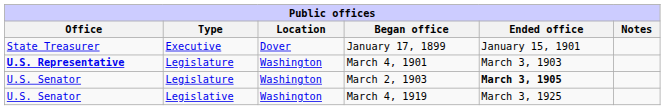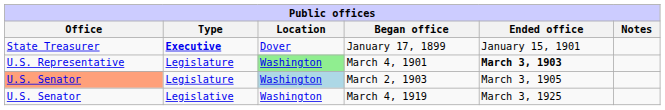(193, 46) normal -> (193, 46) bold
(66, 63) bold -> (66, 63) normal
(291, 63) no background -> (291, 63) lightgreen background
(522, 63) normal -> (522, 63) bold
(44, 80) no background -> (44, 80) lightsalmon background
(291, 80) no background -> (291, 80) lightblue background
(522, 80) bold -> (522, 80) normal
